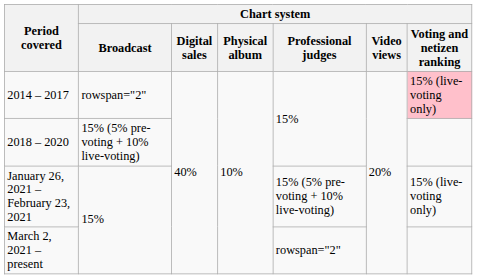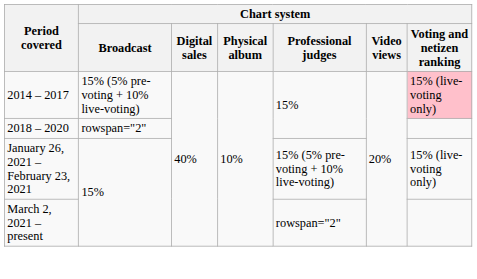(114, 94) rowspan="2" -> (116, 94) 15% (5% pre-voting + 10% live-voting)
(116, 142) 15% (5% pre-voting + 10% live-voting) -> (114, 128) rowspan="2"
